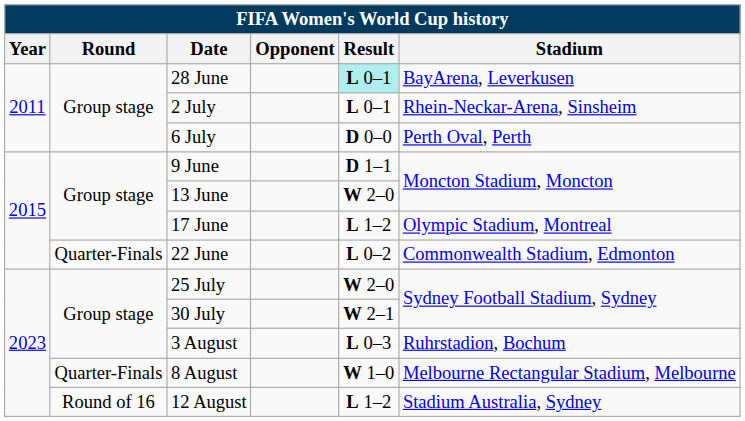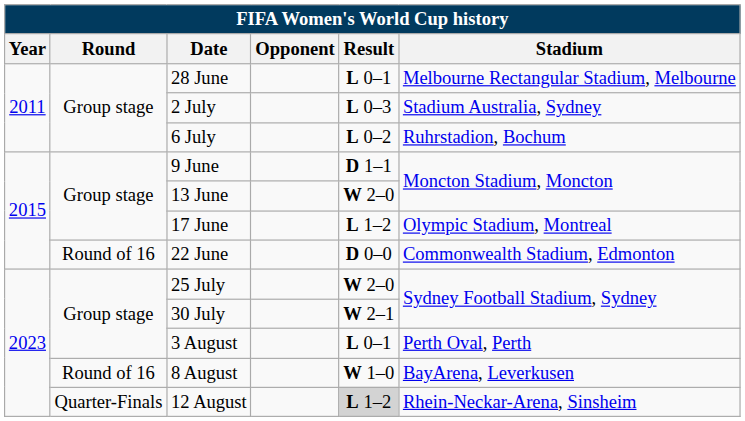(369, 78) paleturquoise background -> (369, 78) no background
(488, 78) BayArena, Leverkusen -> (569, 78) Melbourne Rectangular Stadium, Melbourne
(369, 107) L 0–1 -> (369, 107) L 0–3
(520, 107) Rhein-Neckar-Arena, Sinsheim -> (502, 107) Stadium Australia, Sydney
(369, 136) D 0–0 -> (369, 136) L 0–2
(467, 136) Perth Oval, Perth -> (484, 136) Ruhrstadion, Bochum
(108, 254) Quarter-Finals -> (108, 254) Round of 16
(369, 254) L 0–2 -> (369, 254) D 0–0
(369, 343) L 0–3 -> (369, 343) L 0–1
(484, 343) Ruhrstadion, Bochum -> (467, 343) Perth Oval, Perth
(108, 372) Quarter-Finals -> (108, 372) Round of 16
(569, 372) Melbourne Rectangular Stadium, Melbourne -> (488, 372) BayArena, Leverkusen
(108, 401) Round of 16 -> (108, 401) Quarter-Finals
(369, 401) no background -> (369, 401) lightgrey background
(502, 401) Stadium Australia, Sydney -> (520, 401) Rhein-Neckar-Arena, Sinsheim
